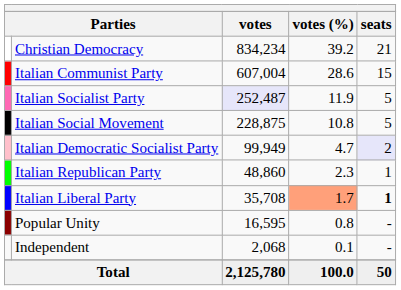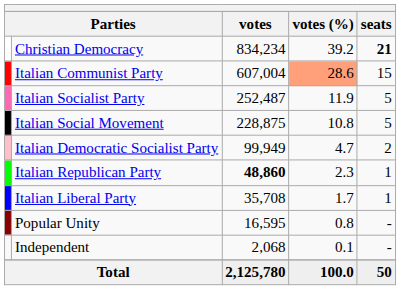(384, 48) normal -> (384, 48) bold
(341, 73) no background -> (341, 73) lightsalmon background
(261, 98) lavender background -> (261, 98) no background
(388, 148) lavender background -> (388, 148) no background
(265, 172) normal -> (265, 172) bold
(344, 197) lightsalmon background -> (344, 197) no background
(388, 197) bold -> (388, 197) normal
